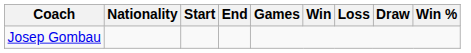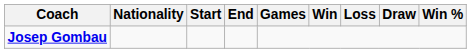(54, 37) normal -> (57, 37) bold
